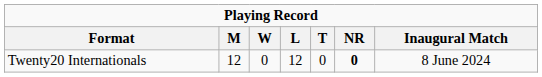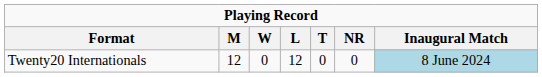(354, 60) bold -> (354, 60) normal
(456, 60) no background -> (456, 60) lightblue background
